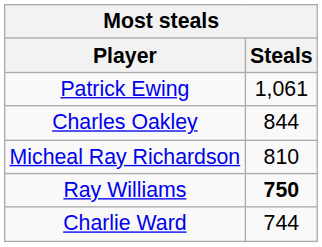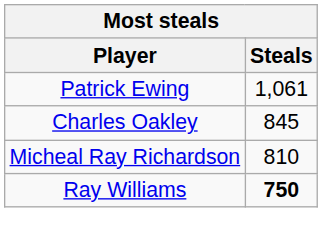(281, 122) 844 -> (281, 122) 845
- row: (125, 223)
